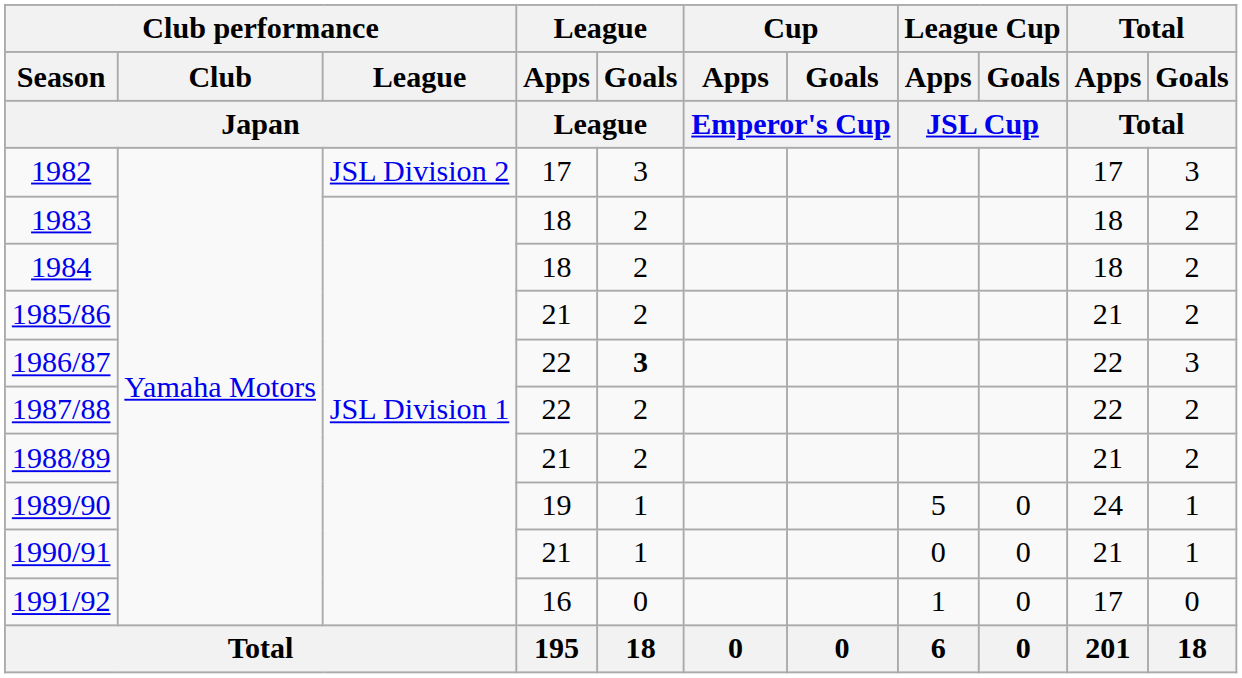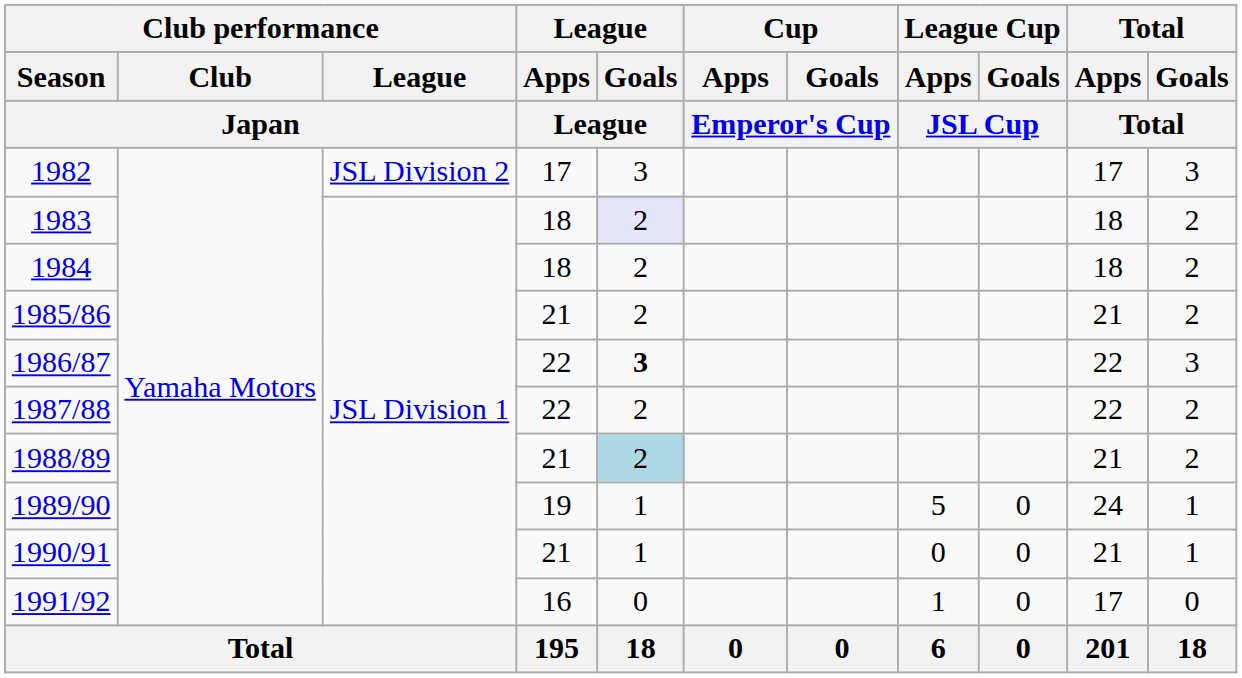(641, 219) no background -> (641, 219) lavender background
(641, 457) no background -> (641, 457) lightblue background
